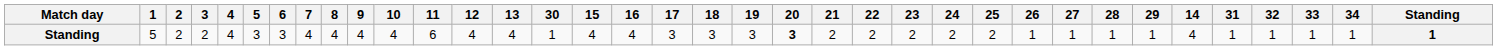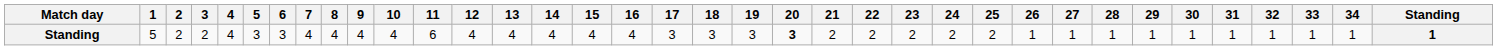columns swapped: (1192, 14) <-> (552, 14)
